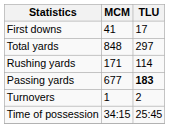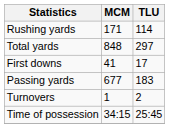rows swapped: (34, 30) <-> (41, 64)
(144, 81) bold -> (144, 81) normal
